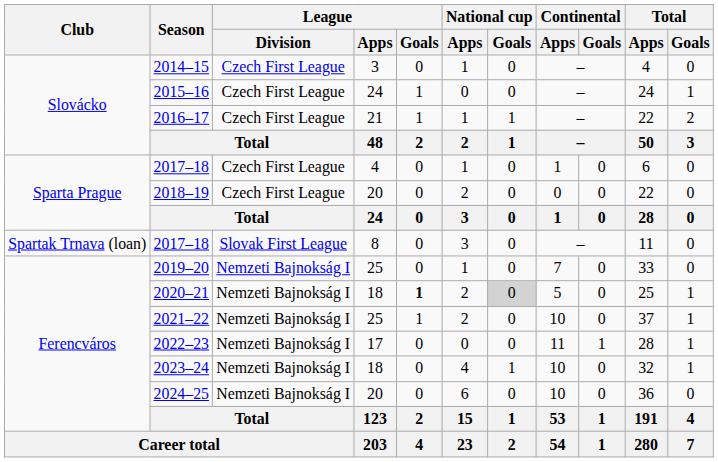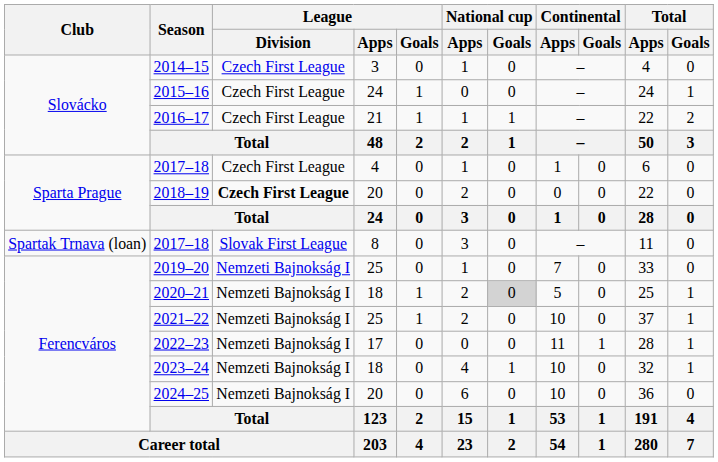(283, 192) normal -> (283, 192) bold
(419, 293) bold -> (419, 293) normal
